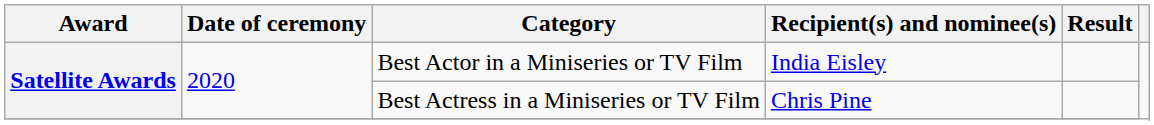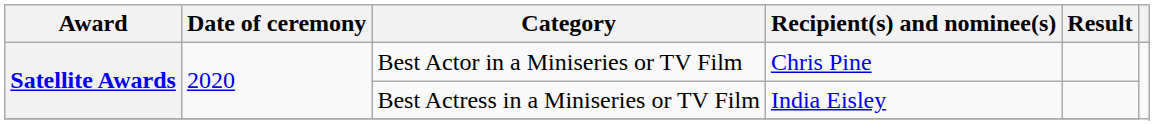(829, 61) India Eisley -> (821, 61) Chris Pine
(821, 99) Chris Pine -> (829, 99) India Eisley
